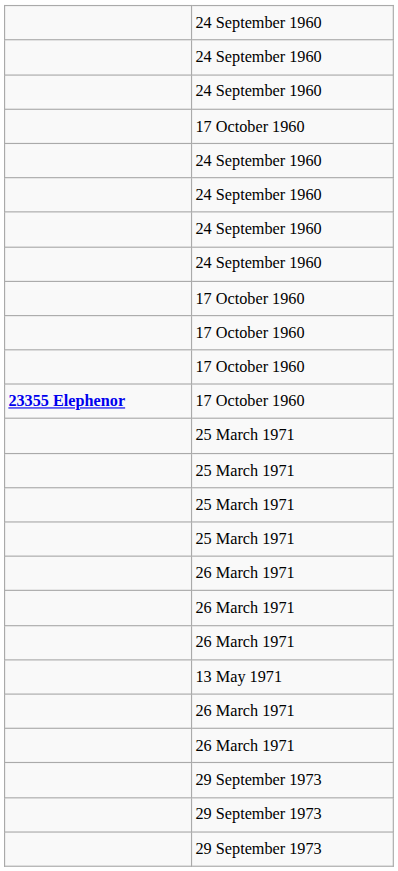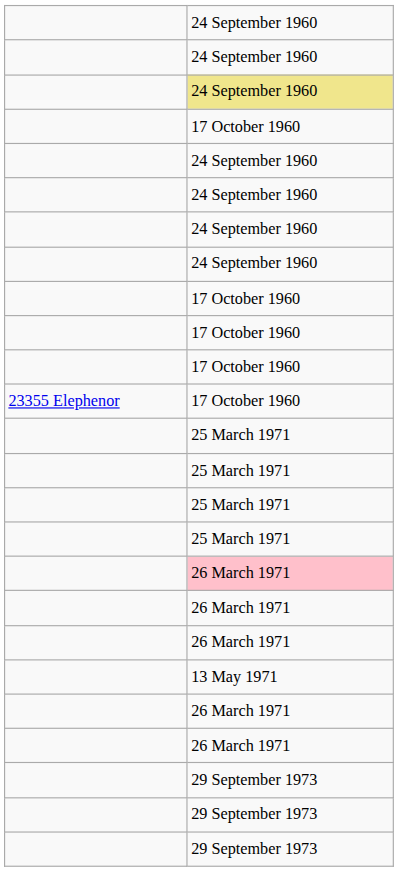(259, 91) no background -> (254, 91) khaki background
(67, 401) bold -> (64, 401) normal
(245, 573) no background -> (241, 573) pink background
